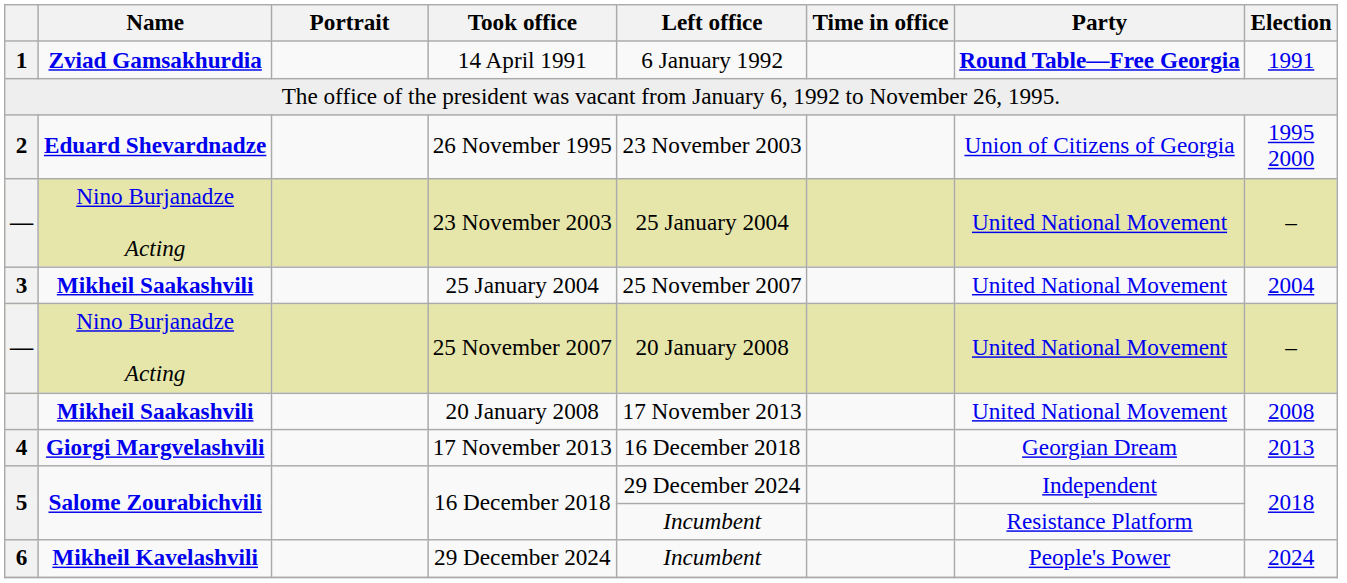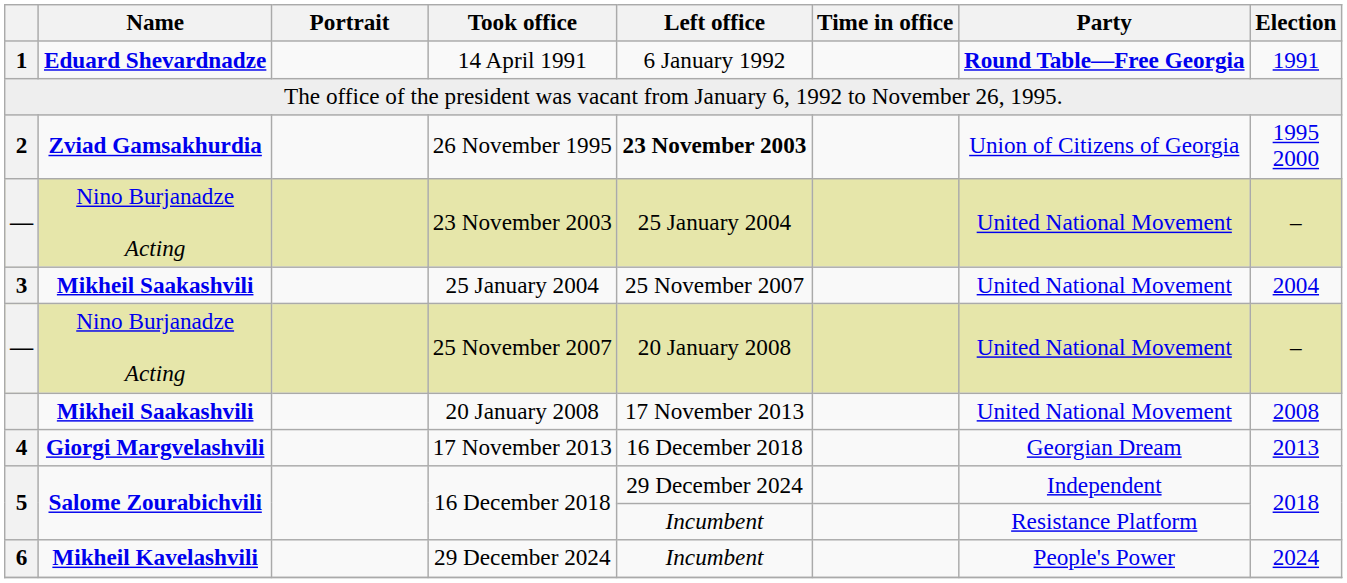(155, 59) Zviad Gamsakhurdia -> (155, 59) Eduard Shevardnadze
(155, 146) Eduard Shevardnadze -> (155, 146) Zviad Gamsakhurdia
(712, 146) normal -> (714, 146) bold
